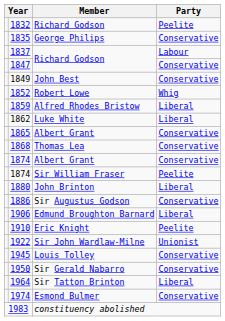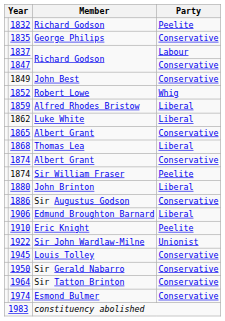(188, 147) Conservative -> (176, 147) Liberal
(176, 282) Liberal -> (188, 282) Conservative
